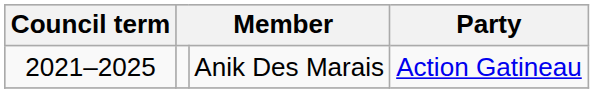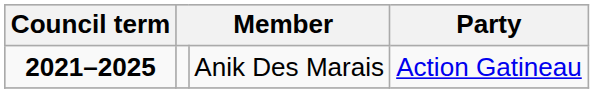(91, 66) normal -> (91, 66) bold
